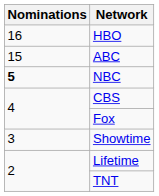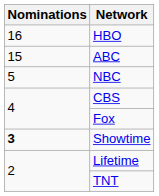(11, 77) bold -> (11, 77) normal
(11, 139) normal -> (11, 139) bold
